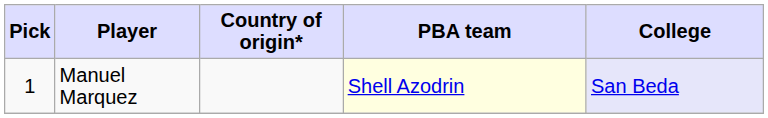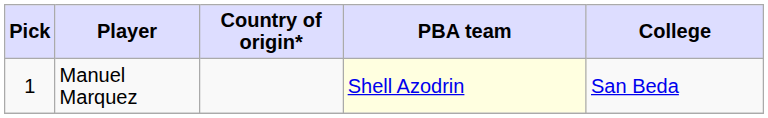(635, 85) lavender background -> (635, 85) no background
